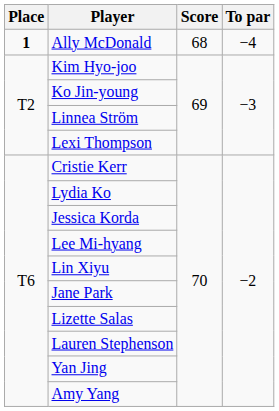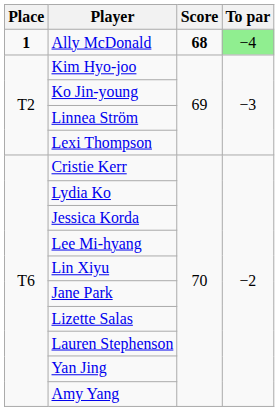(199, 42) normal -> (199, 42) bold
(248, 42) no background -> (248, 42) lightgreen background
